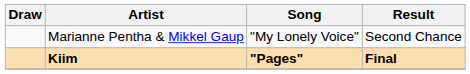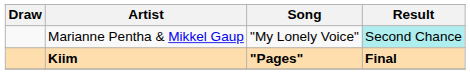(413, 36) no background -> (413, 36) paleturquoise background
